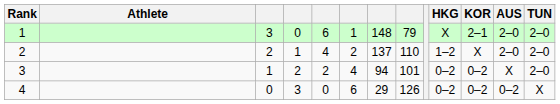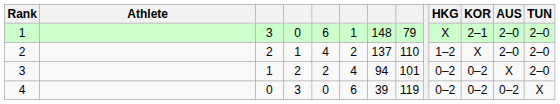(382, 90) 29 -> (382, 90) 39
(410, 90) 126 -> (410, 90) 119
